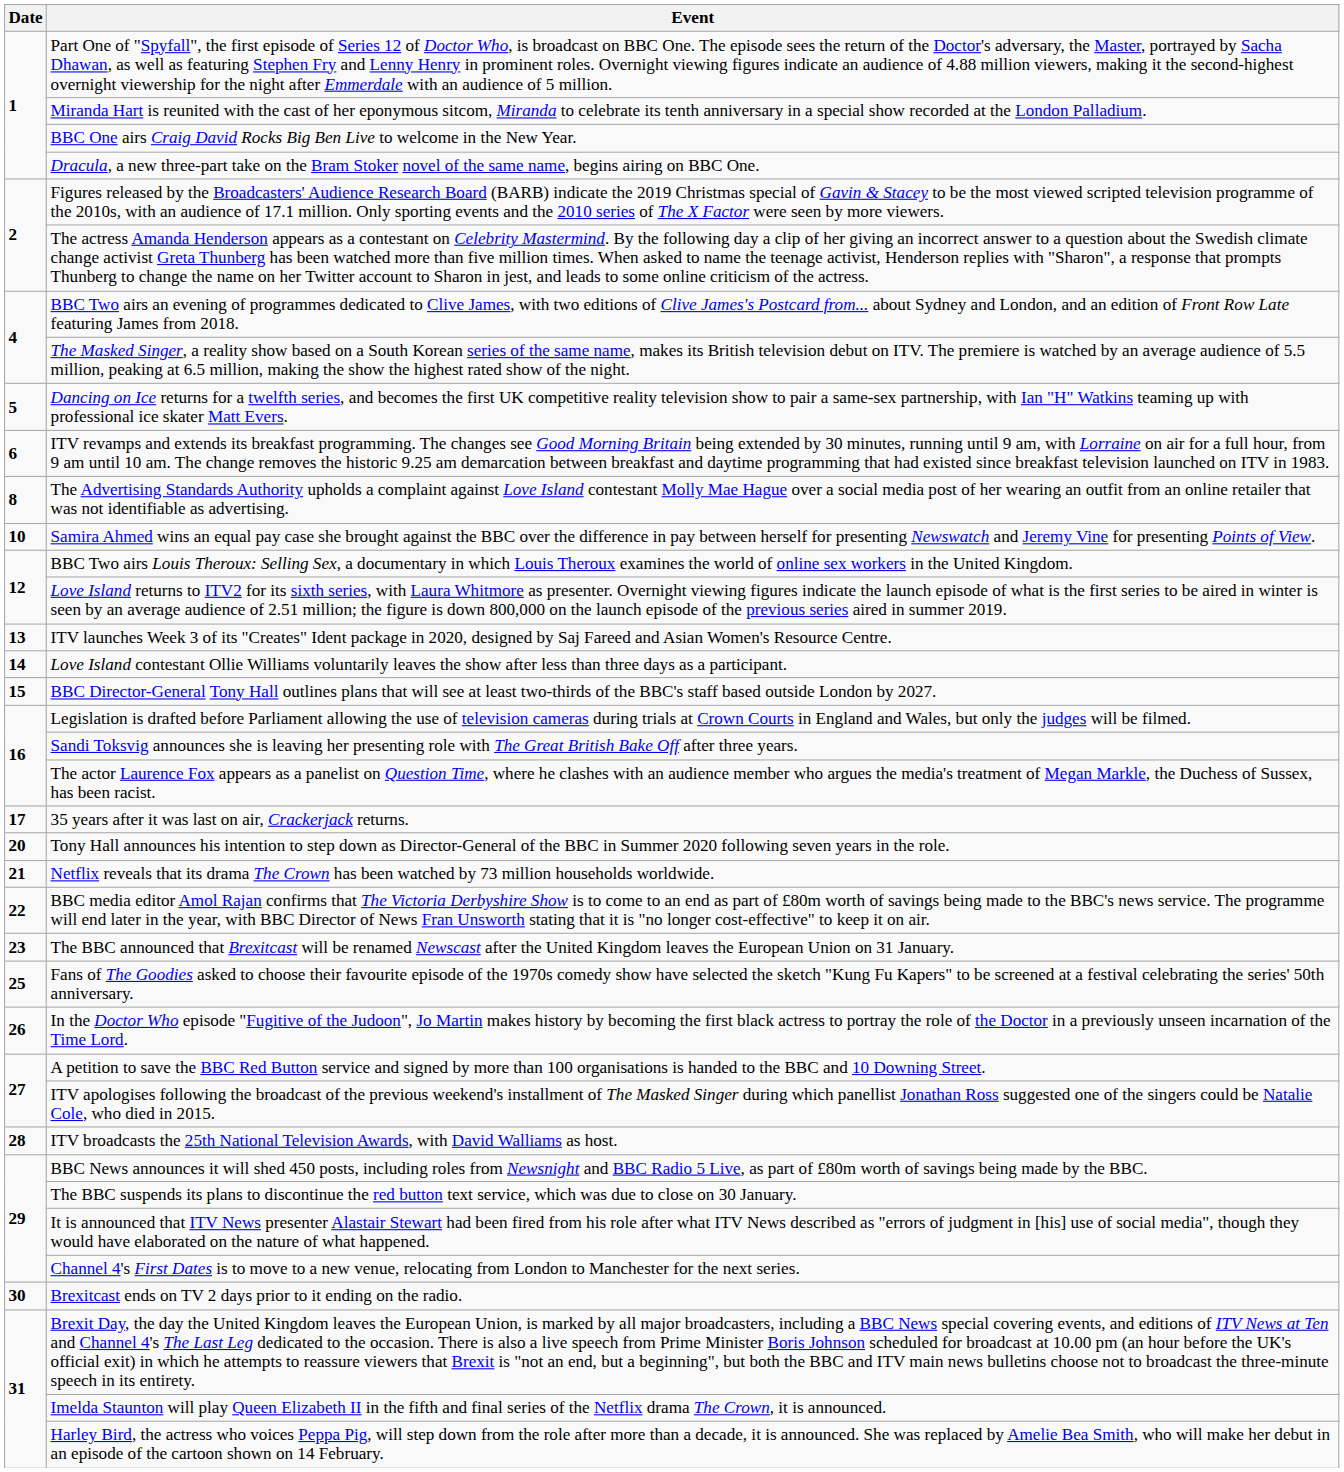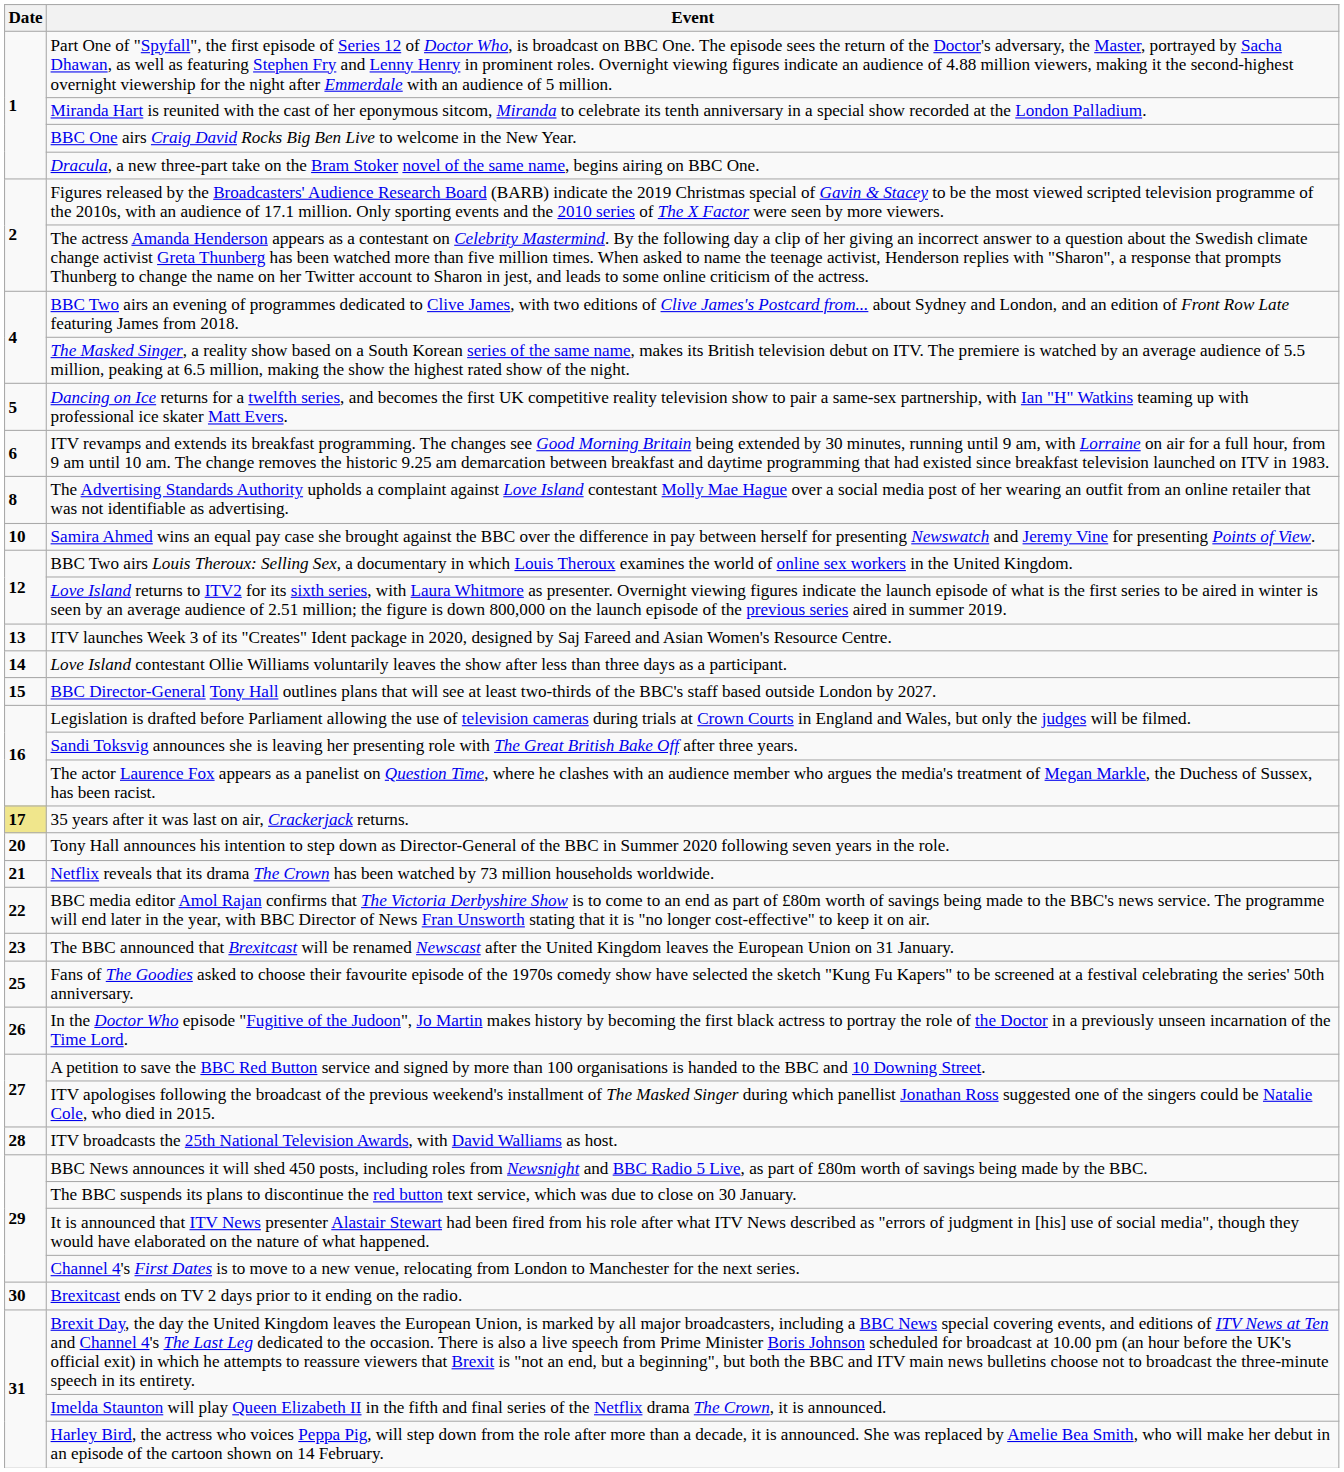(17, 819) no background -> (17, 819) khaki background
